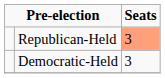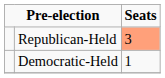(128, 61) 3 -> (128, 61) 1
